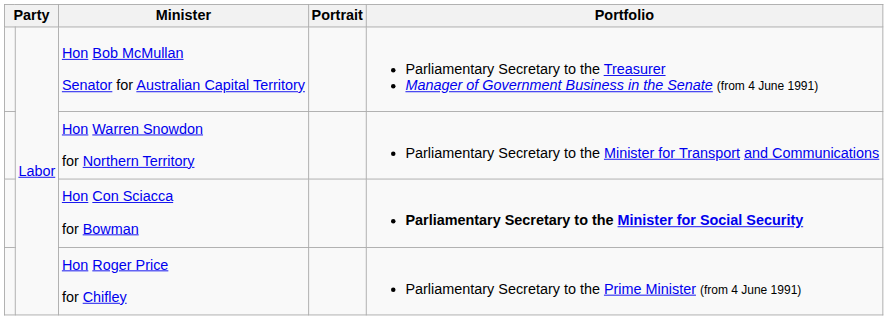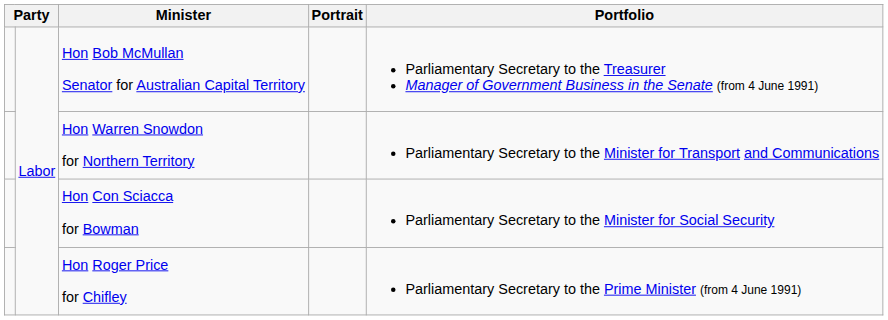(624, 221) bold -> (624, 221) normal
